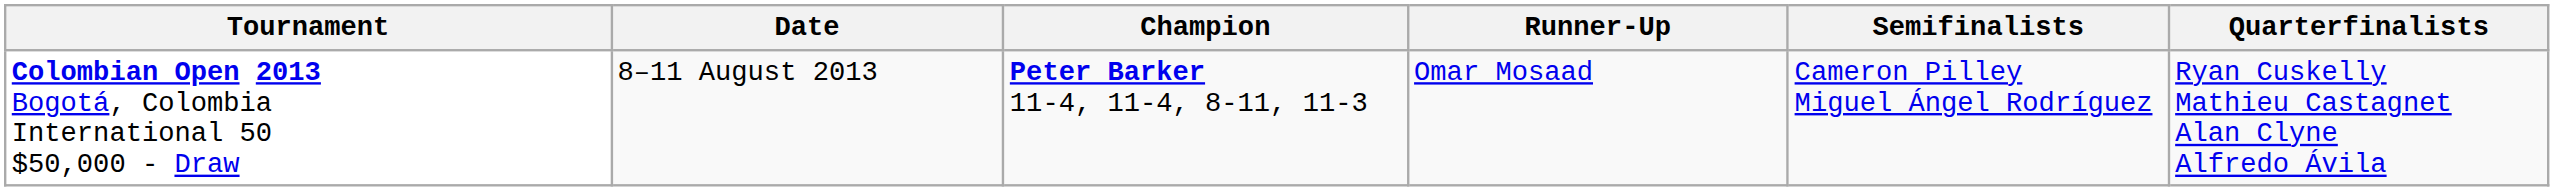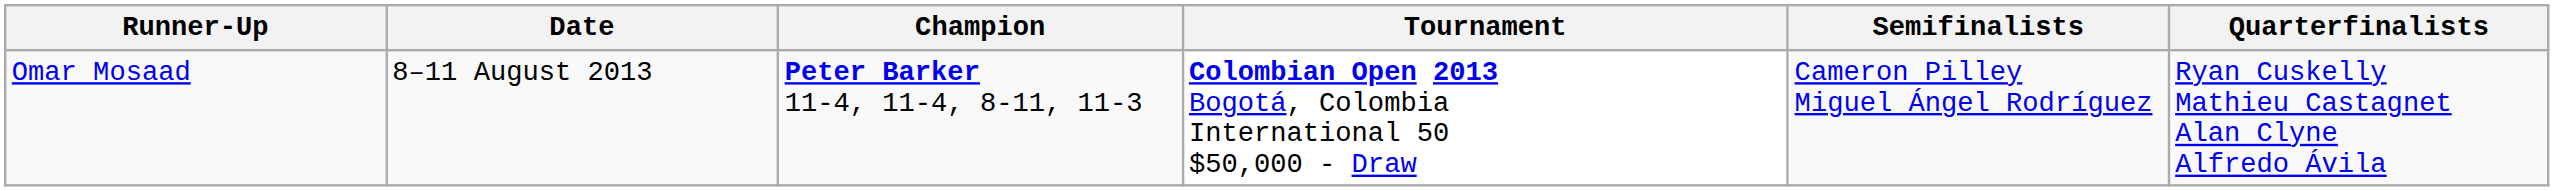columns swapped: (308, 28) <-> (1598, 28)
